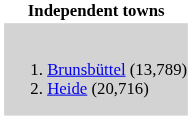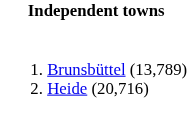(96, 79) lightgrey background -> (96, 79) no background
